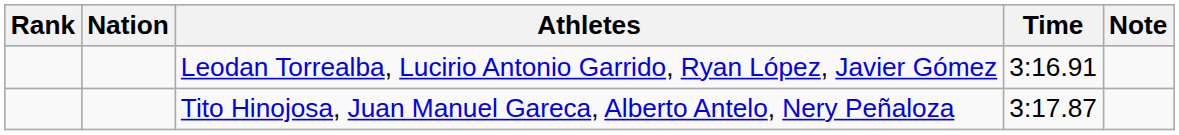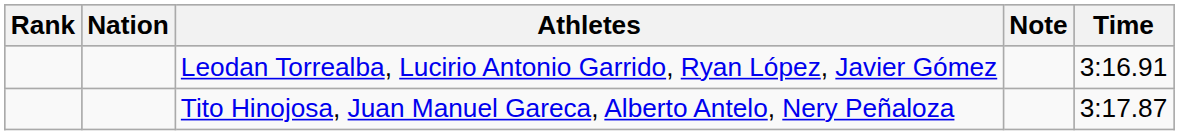columns swapped: (1053, 25) <-> (1138, 25)
